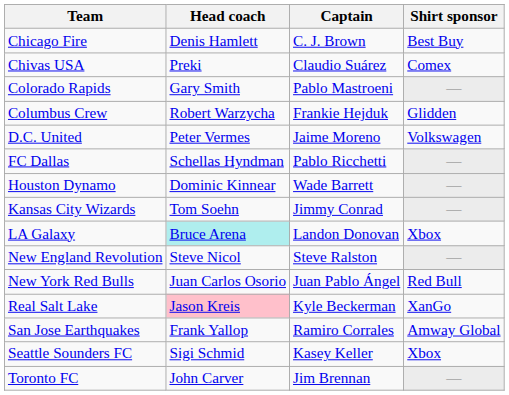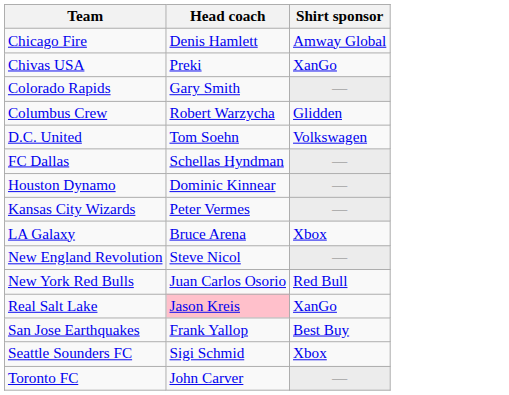- column: (347, 16)
(435, 40) Best Buy -> (340, 40) Amway Global
(429, 64) Comex -> (315, 64) XanGo
(210, 137) Peter Vermes -> (204, 137) Tom Soehn
(204, 209) Tom Soehn -> (210, 209) Peter Vermes
(208, 233) paleturquoise background -> (208, 233) no background
(454, 329) Amway Global -> (321, 329) Best Buy
